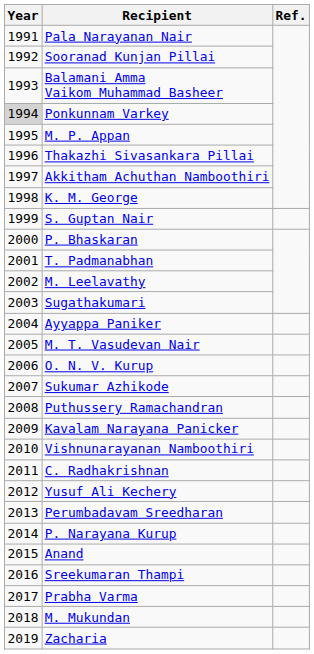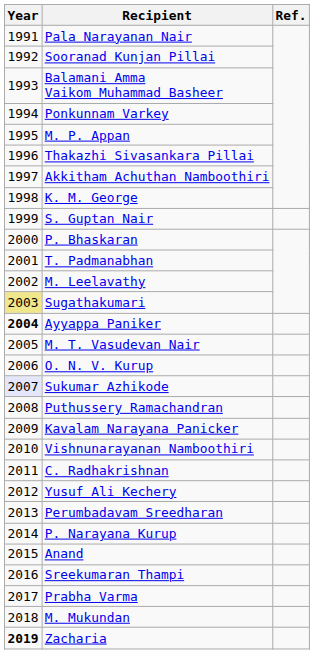(23, 114) lightgrey background -> (23, 114) no background
(23, 303) no background -> (23, 303) khaki background
(23, 323) normal -> (23, 323) bold
(23, 386) no background -> (23, 386) lavender background
(23, 638) normal -> (23, 638) bold
